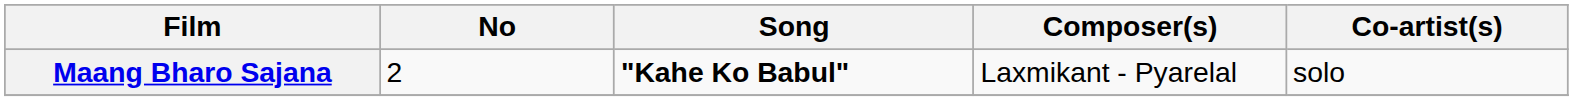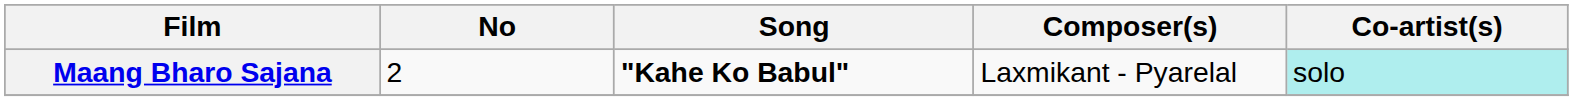(1319, 71) no background -> (1319, 71) paleturquoise background
